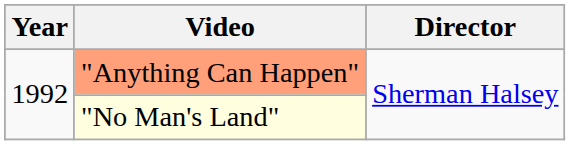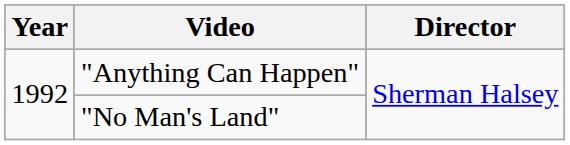(220, 71) lightsalmon background -> (220, 71) no background
(180, 116) lightyellow background -> (180, 116) no background
